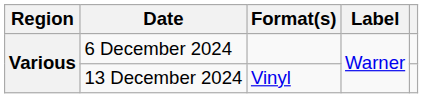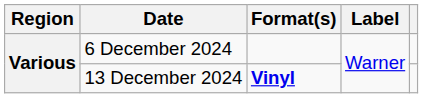(271, 78) normal -> (273, 78) bold
